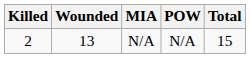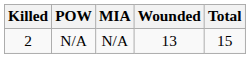columns swapped: (87, 16) <-> (182, 16)
